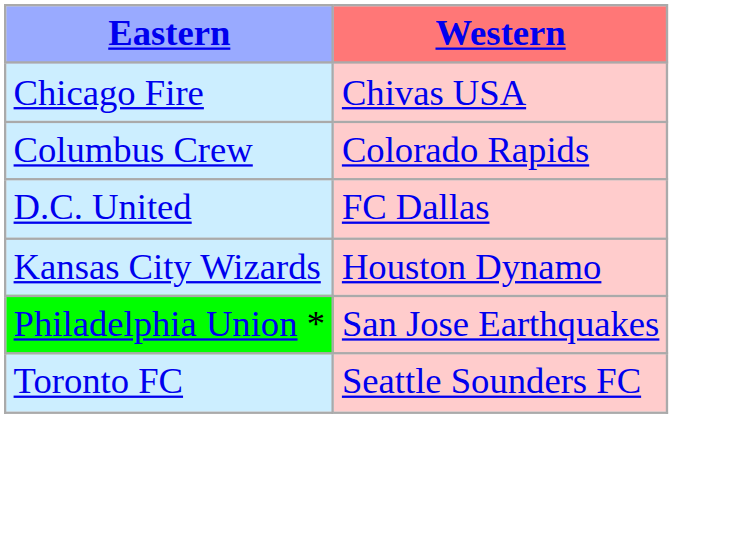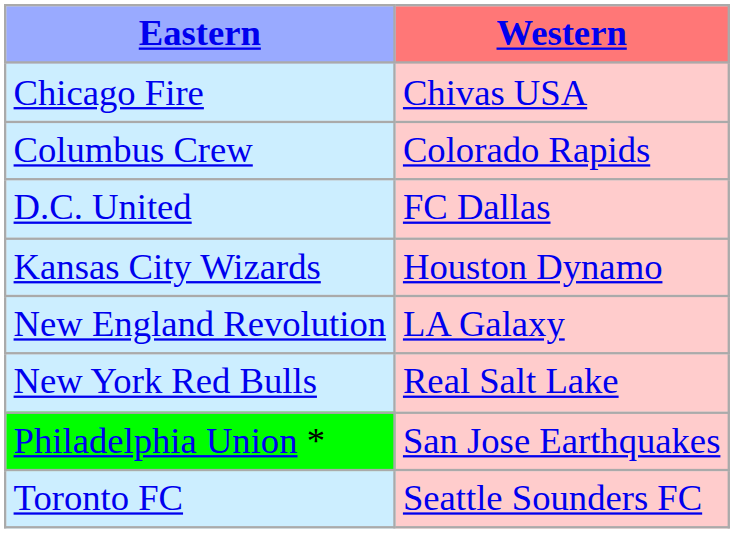+ row: (200, 324)
+ row: (165, 382)
